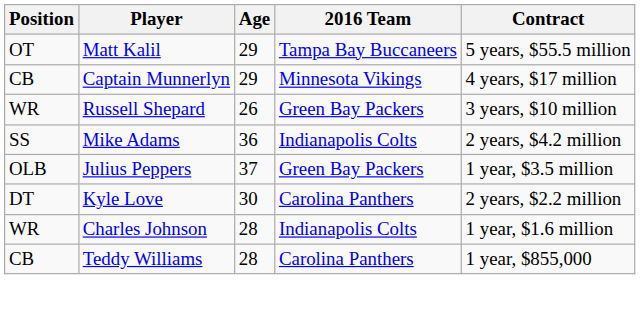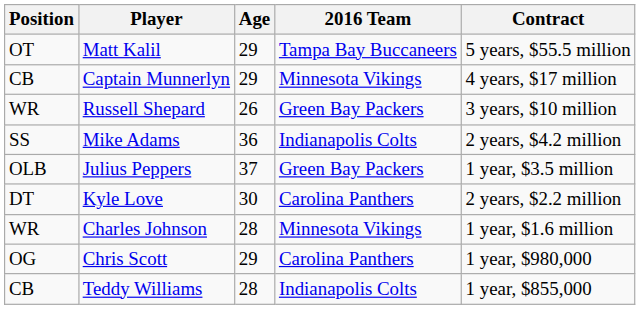(348, 229) Indianapolis Colts -> (350, 229) Minnesota Vikings
+ row: (125, 259)
(346, 259) Carolina Panthers -> (348, 288) Indianapolis Colts
